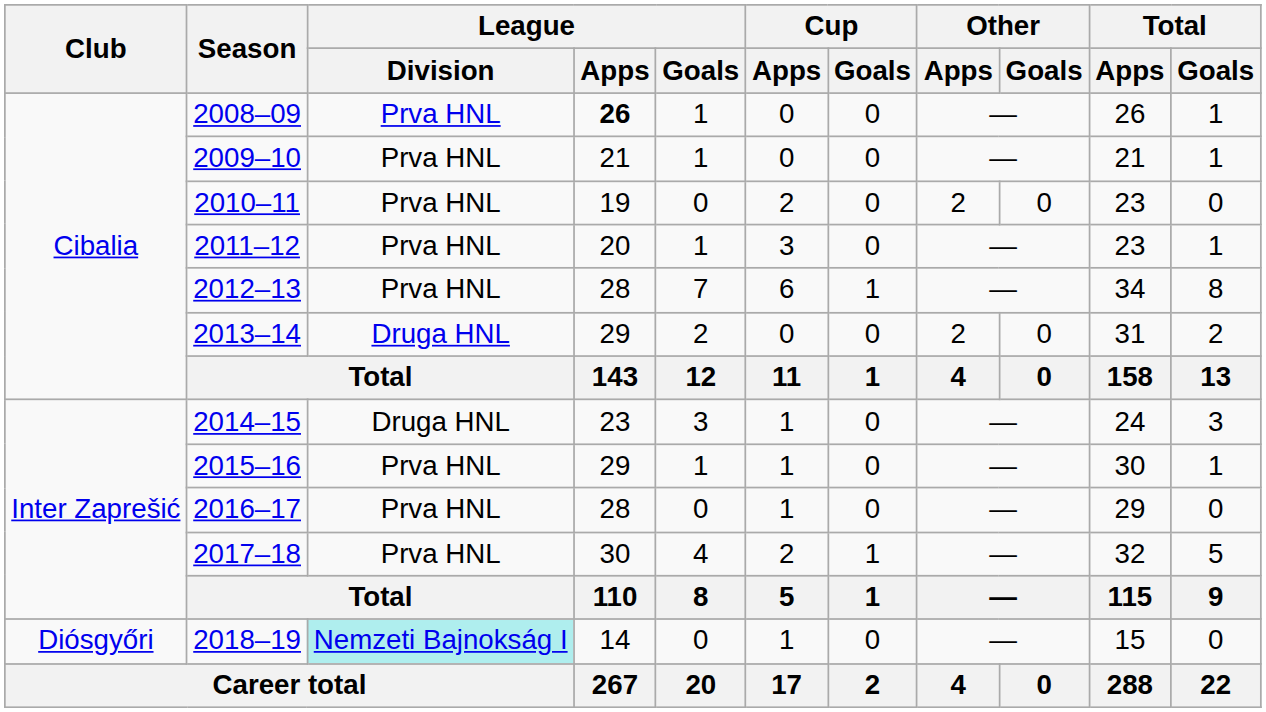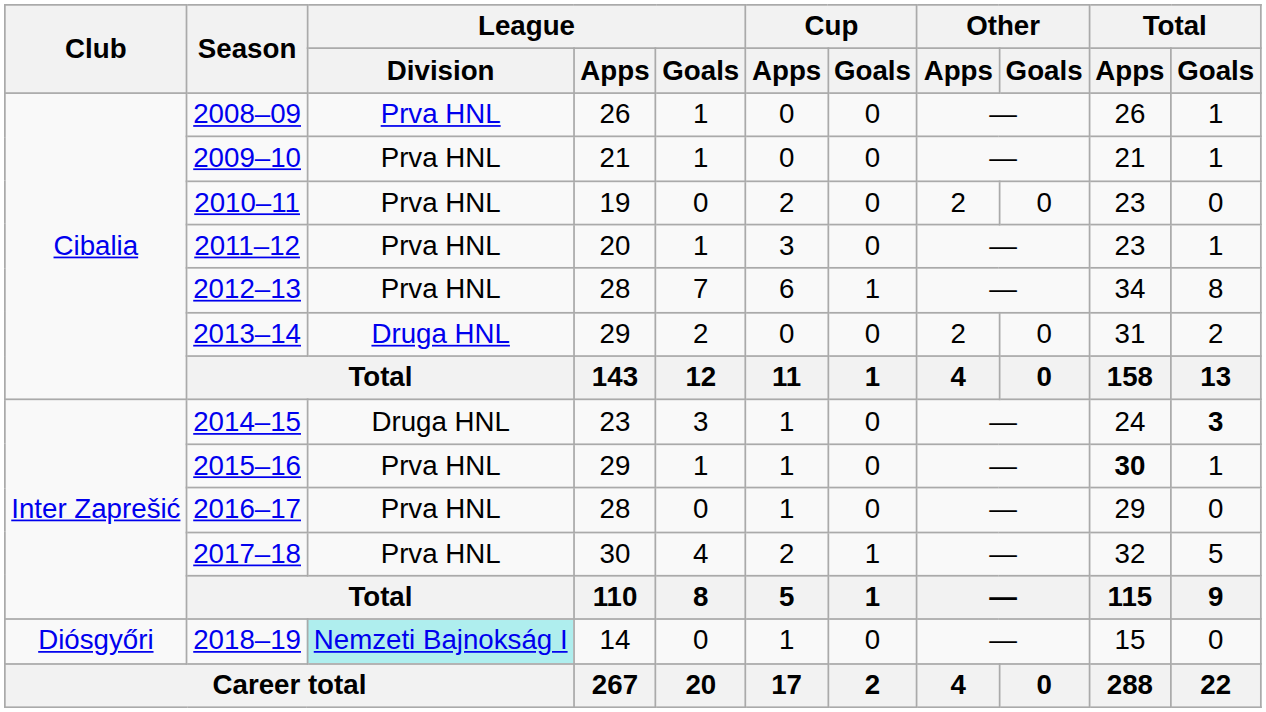(615, 114) bold -> (615, 114) normal
(1216, 421) normal -> (1216, 421) bold
(1130, 465) normal -> (1130, 465) bold
